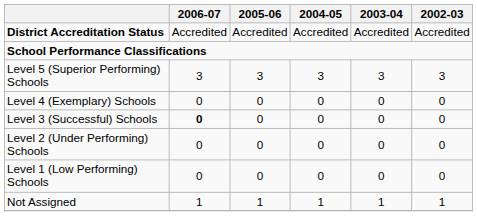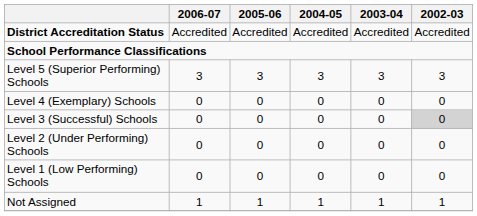(199, 120) bold -> (199, 120) normal
(442, 120) no background -> (442, 120) lightgrey background
